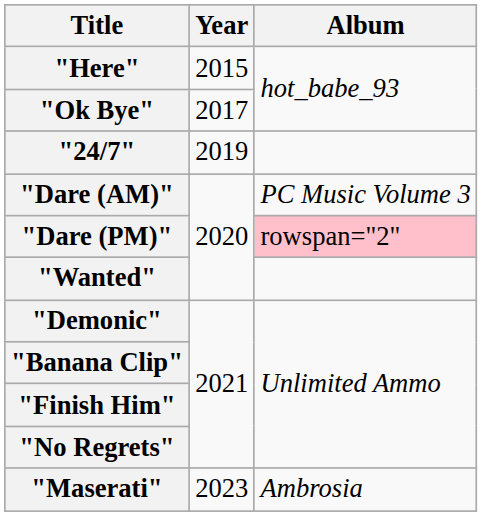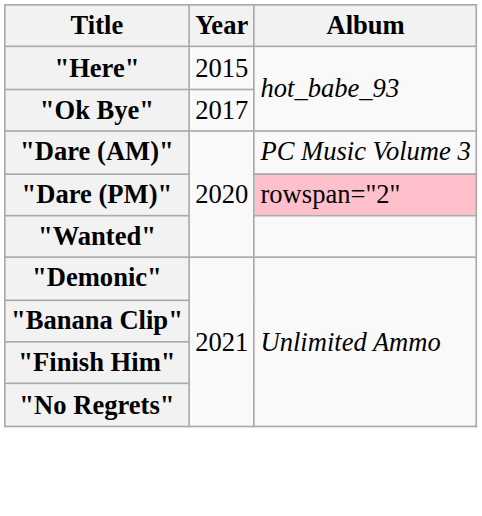- row: (97, 151)
- row: (97, 488)
